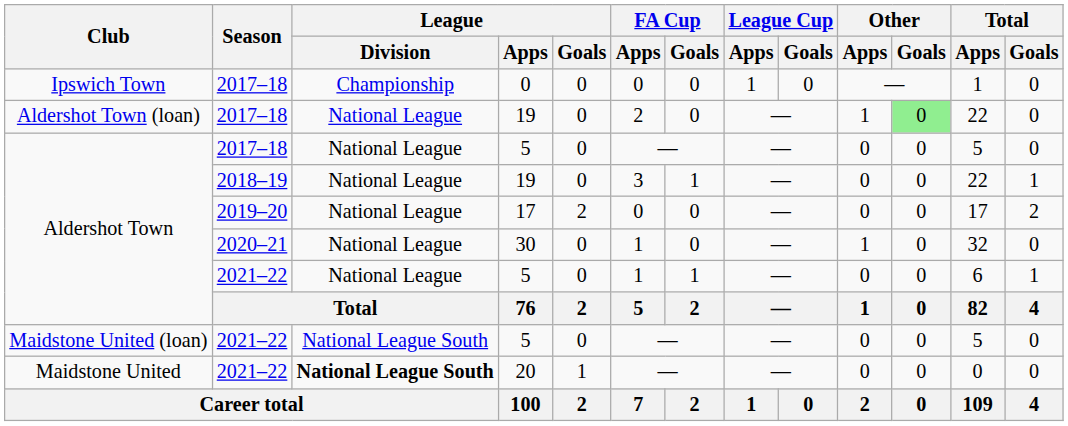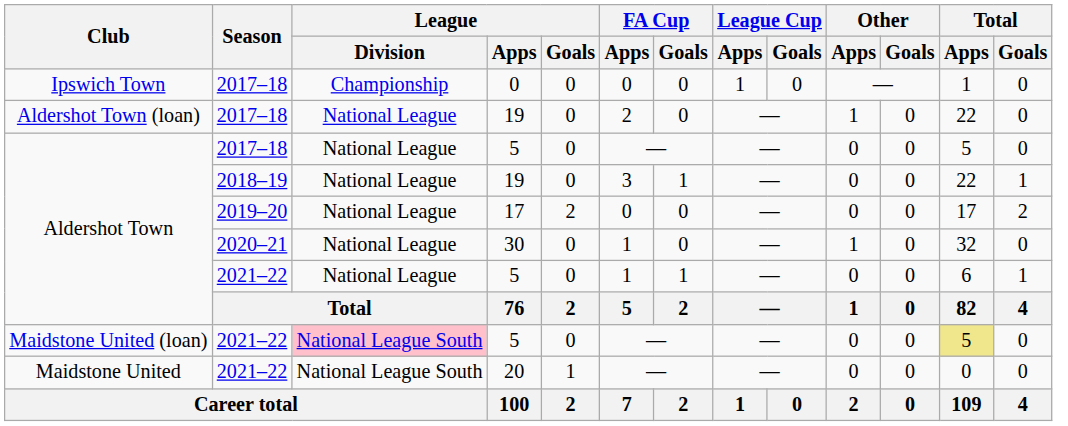(921, 116) lightgreen background -> (910, 116) no background
(395, 340) no background -> (390, 340) pink background
(978, 340) no background -> (966, 340) khaki background
(395, 372) bold -> (390, 372) normal
